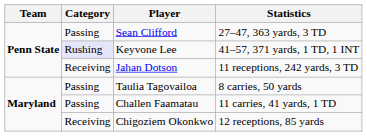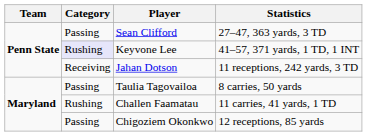(82, 103) Passing -> (83, 103) Rushing
(87, 121) Receiving -> (82, 121) Passing
